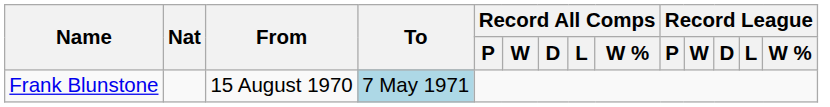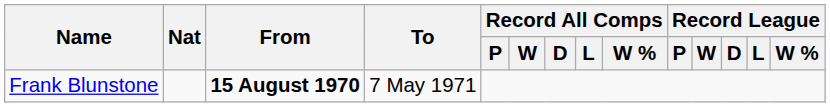(282, 85) normal -> (285, 85) bold
(416, 85) lightblue background -> (423, 85) no background
